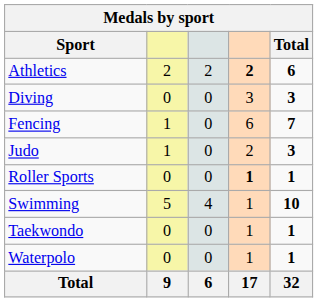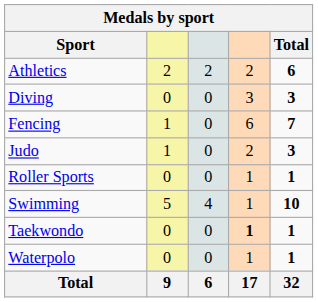(249, 71) bold -> (249, 71) normal
(249, 177) bold -> (249, 177) normal
(249, 230) normal -> (249, 230) bold
